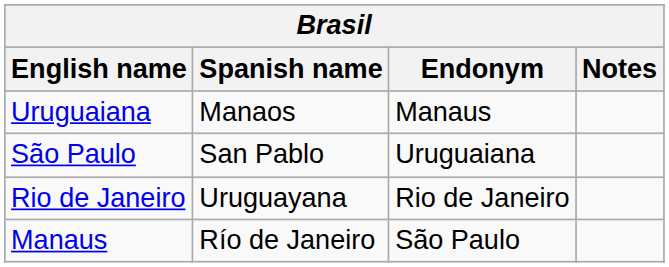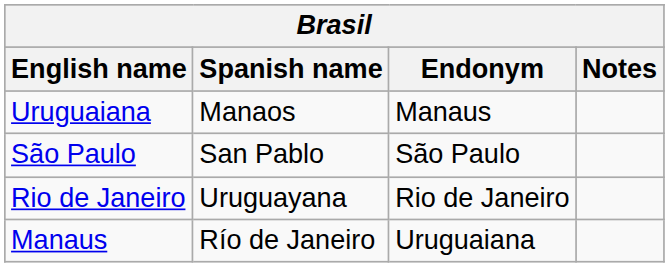(465, 154) Uruguaiana -> (458, 154) São Paulo
(458, 240) São Paulo -> (465, 240) Uruguaiana
